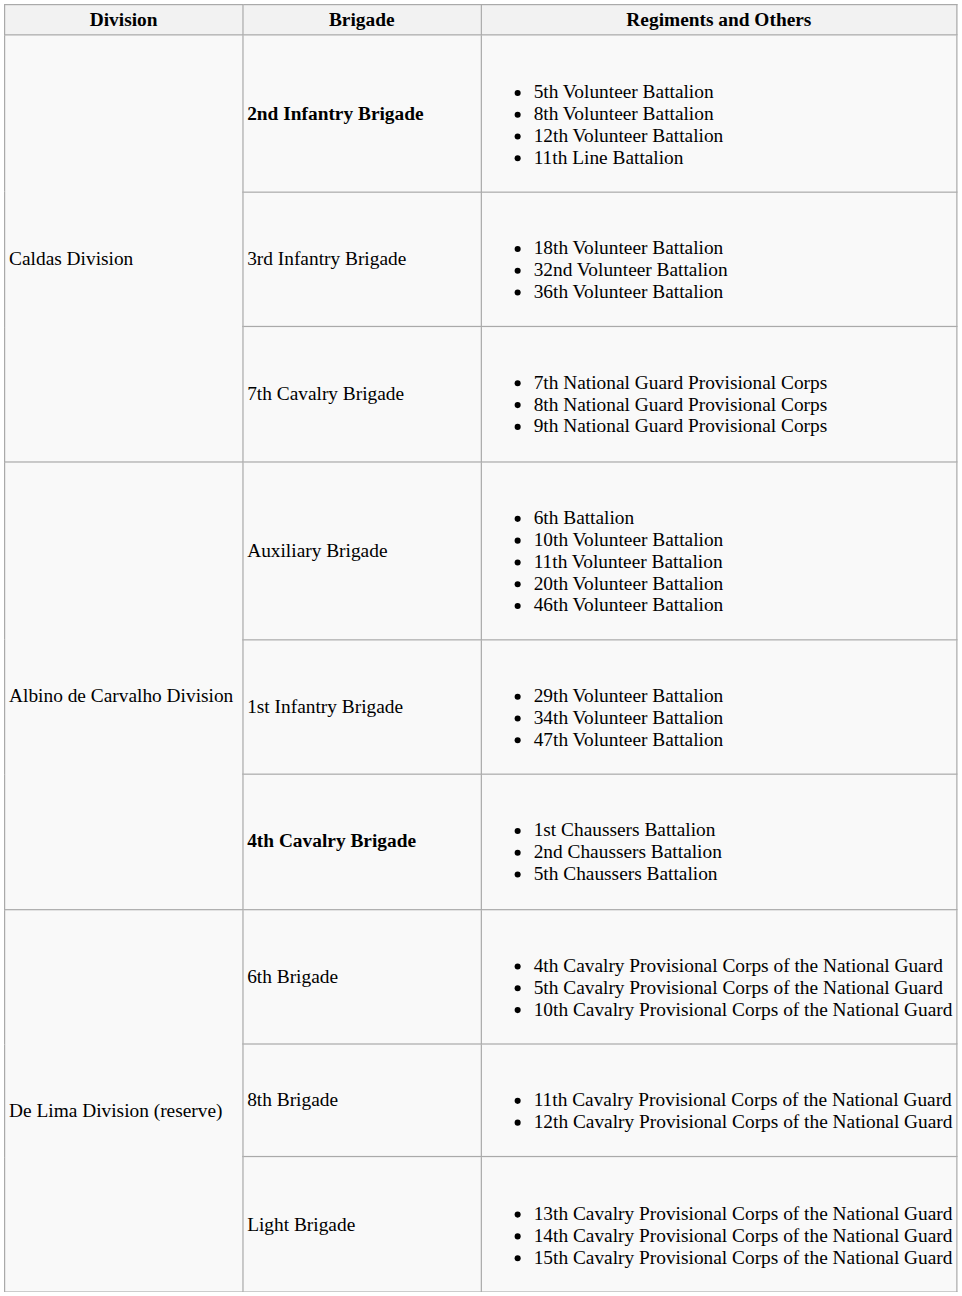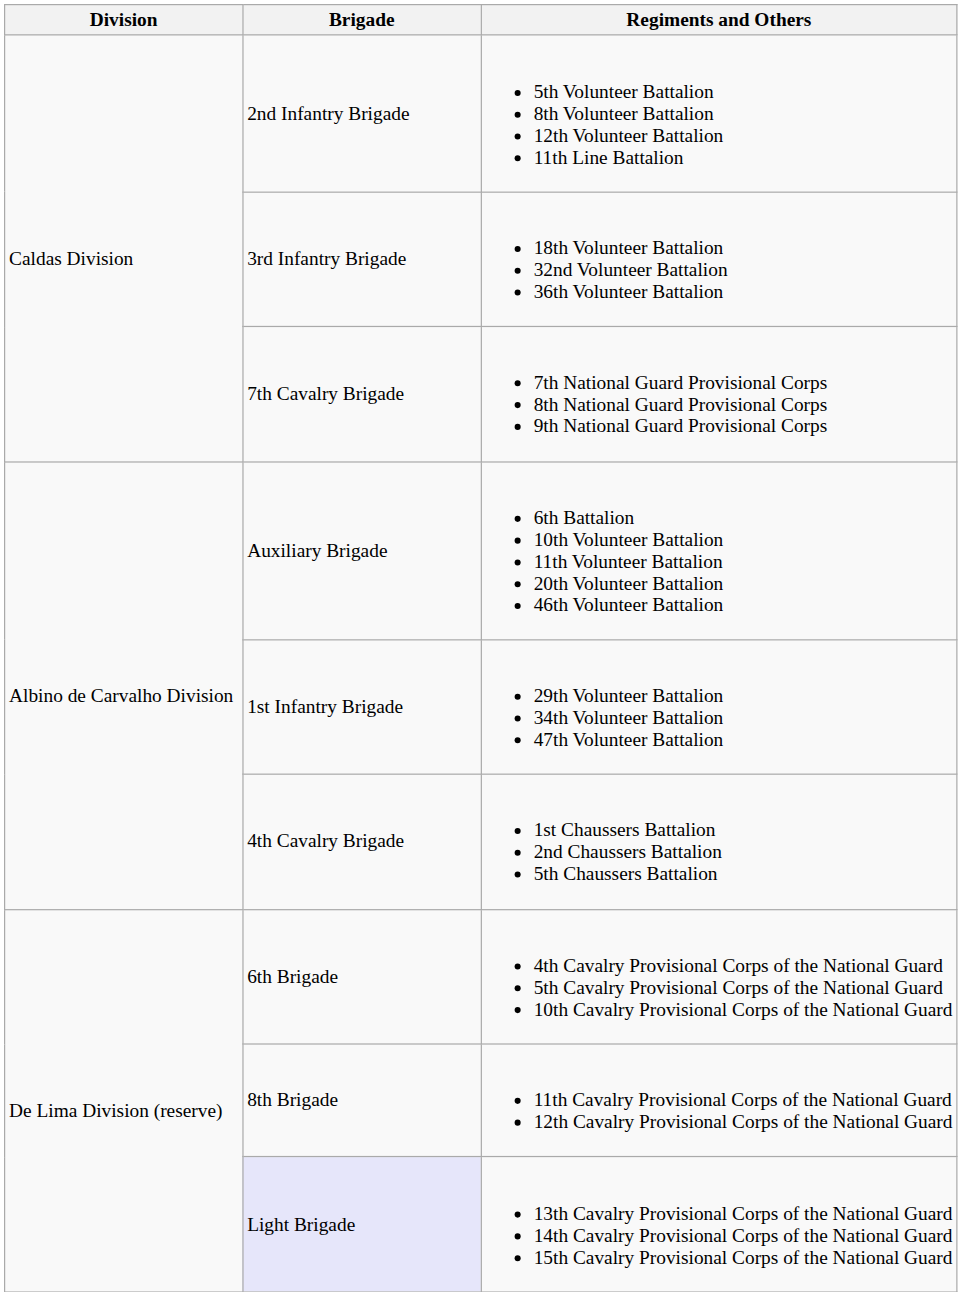(335, 113) bold -> (328, 113) normal
(332, 841) bold -> (326, 841) normal
(301, 1224) no background -> (301, 1224) lavender background
